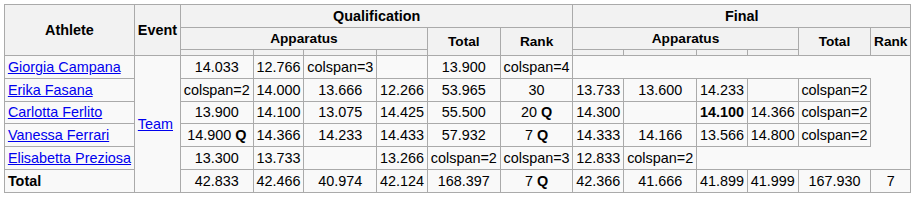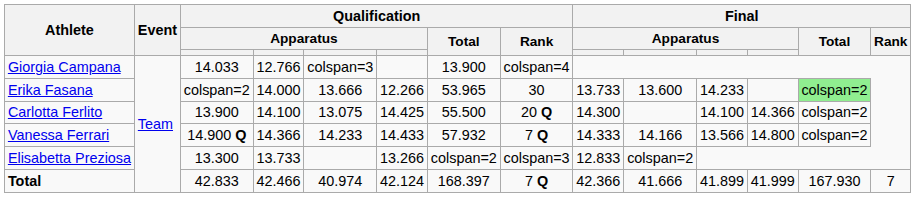(834, 90) no background -> (834, 90) lightgreen background
(722, 112) bold -> (722, 112) normal
